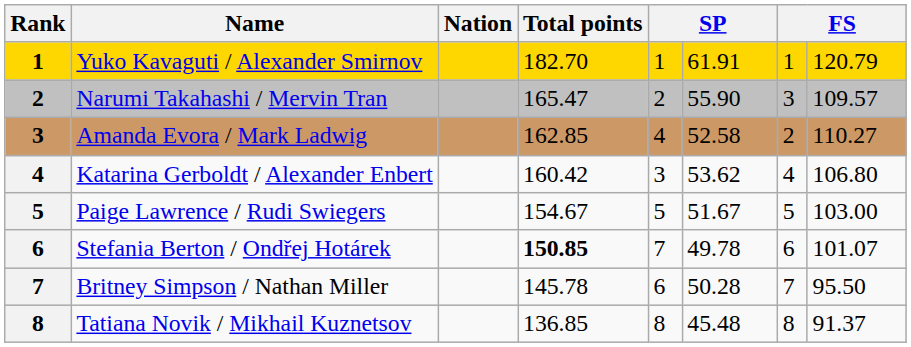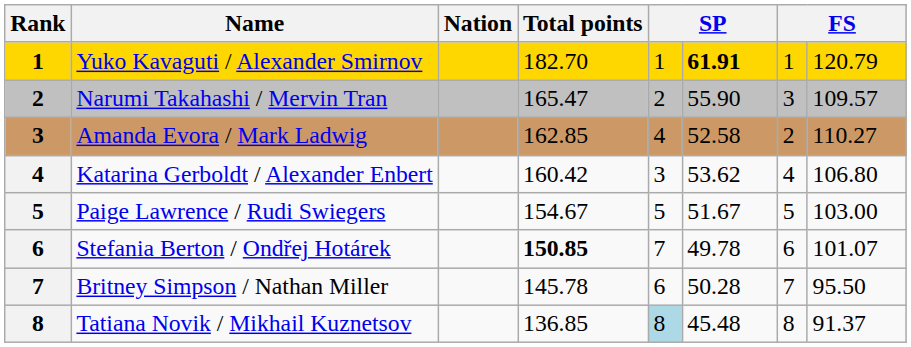(714, 60) normal -> (714, 60) bold
(659, 323) no background -> (659, 323) lightblue background
